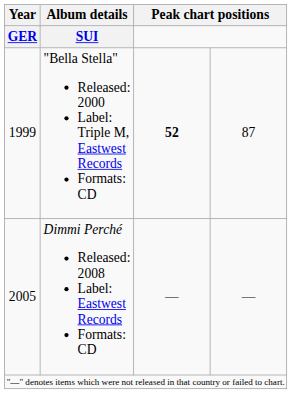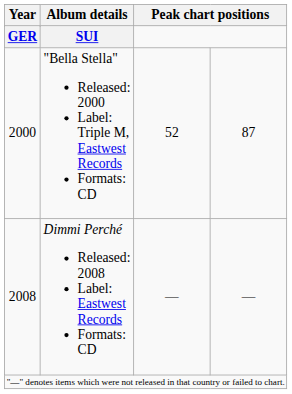(22, 133) 1999 -> (22, 133) 2000
(172, 133) bold -> (172, 133) normal
(22, 296) 2005 -> (22, 296) 2008
